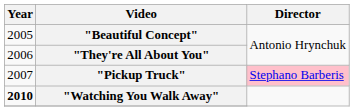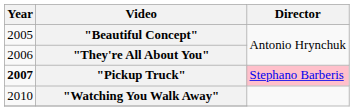(20, 75) normal -> (20, 75) bold
(20, 95) bold -> (20, 95) normal
